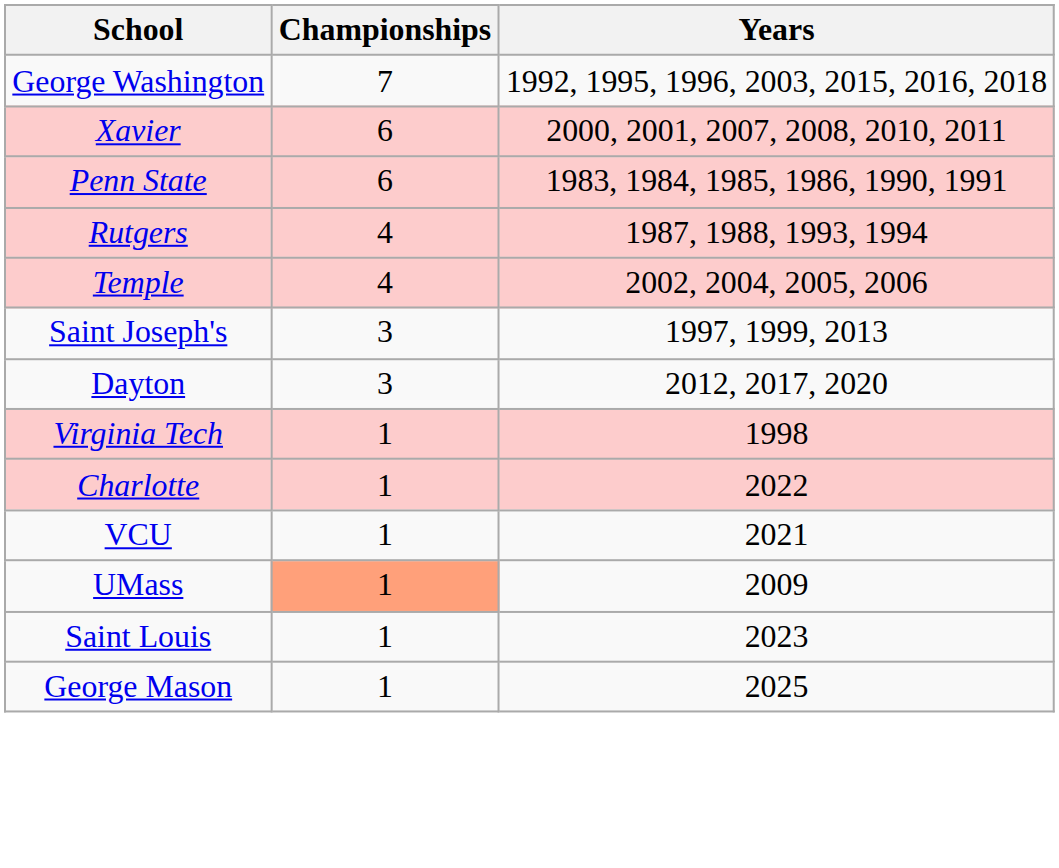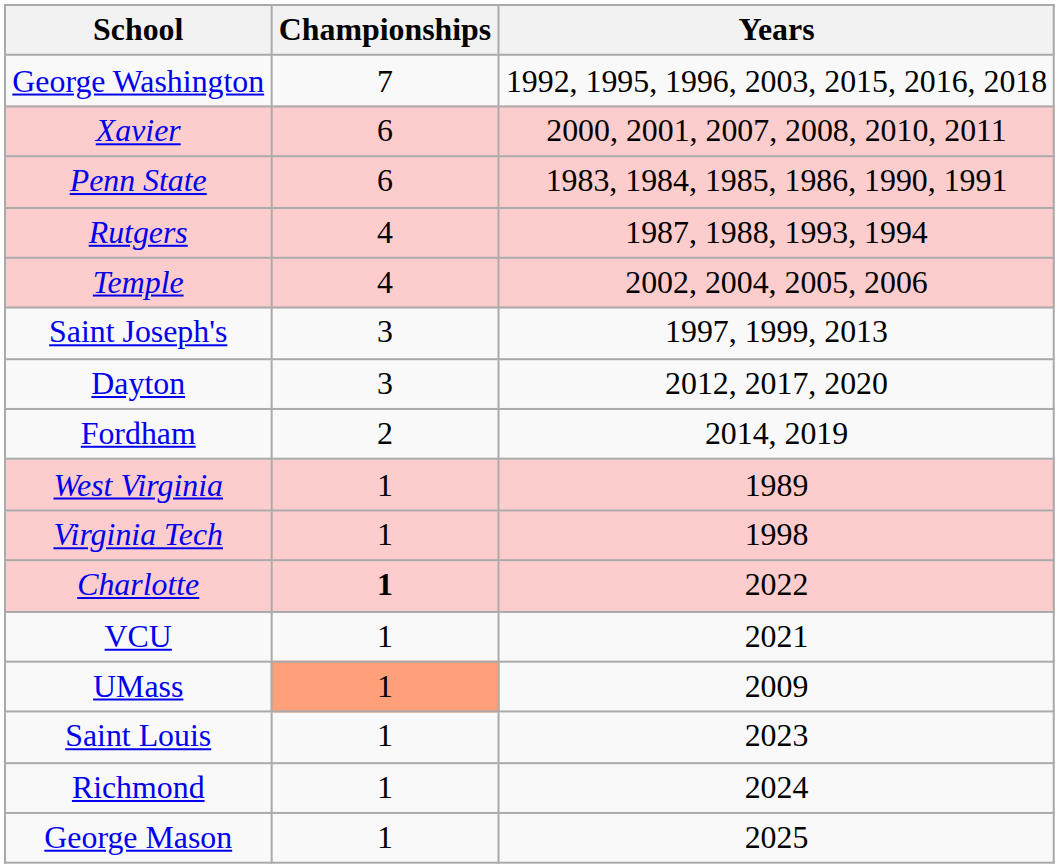+ row: (138, 433)
+ row: (138, 484)
(385, 484) normal -> (385, 585) bold
+ row: (138, 787)
